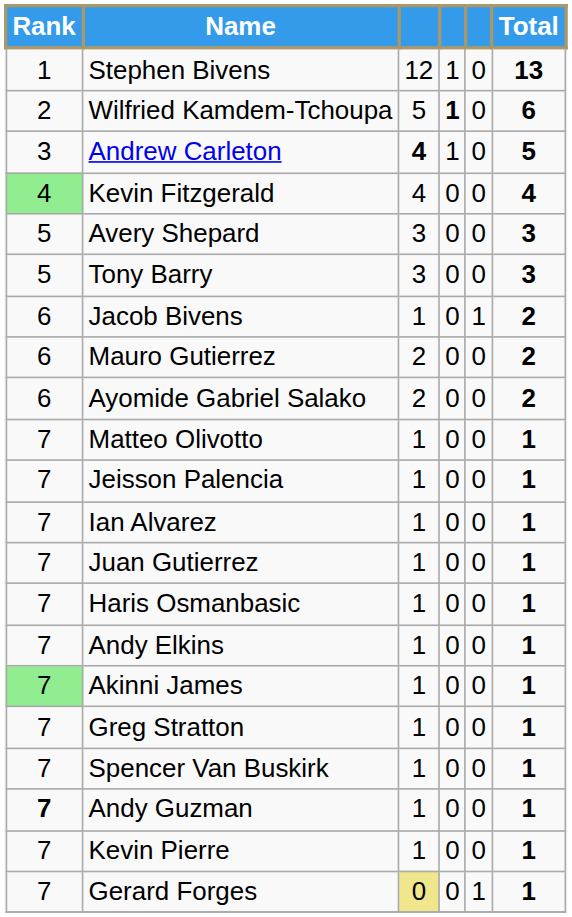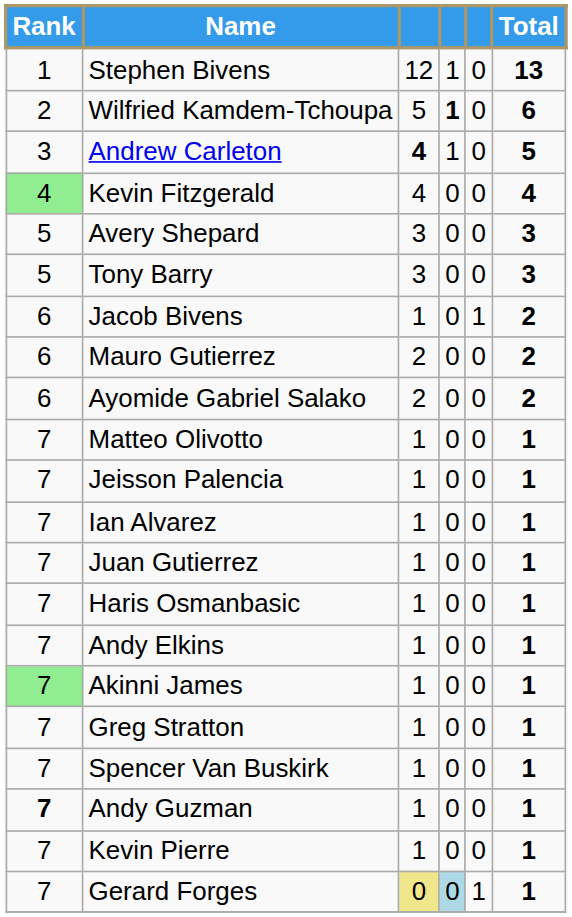(452, 891) no background -> (452, 891) lightblue background
